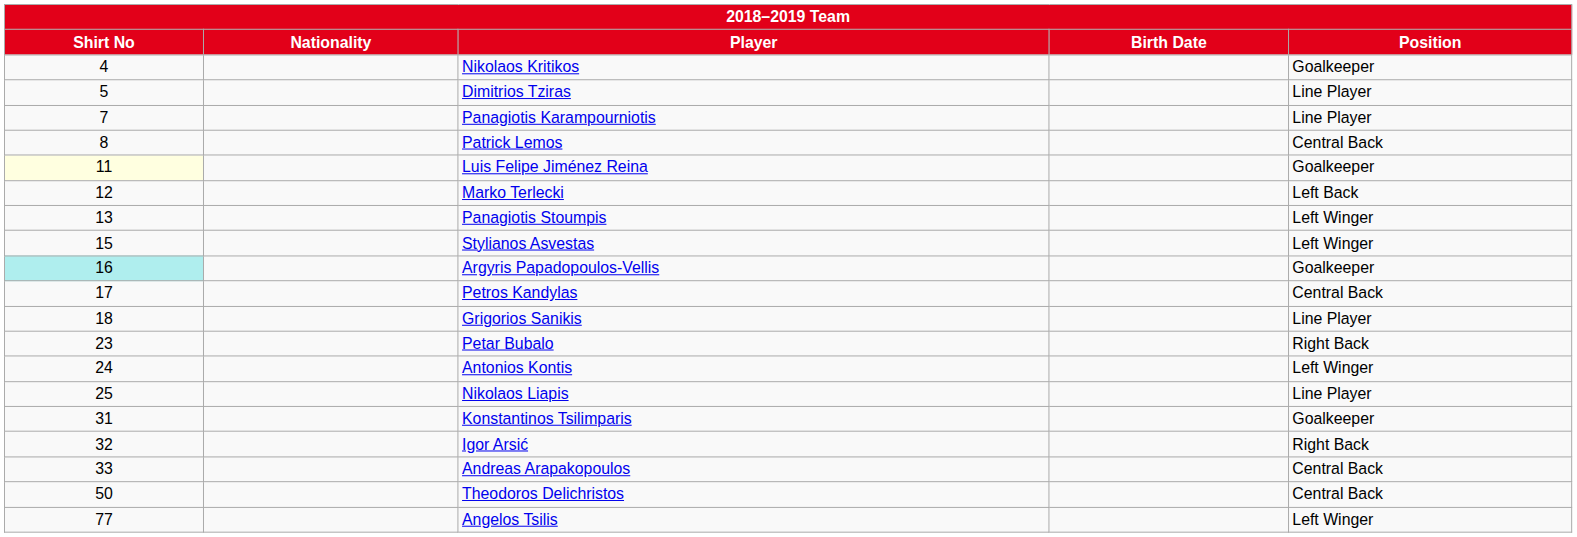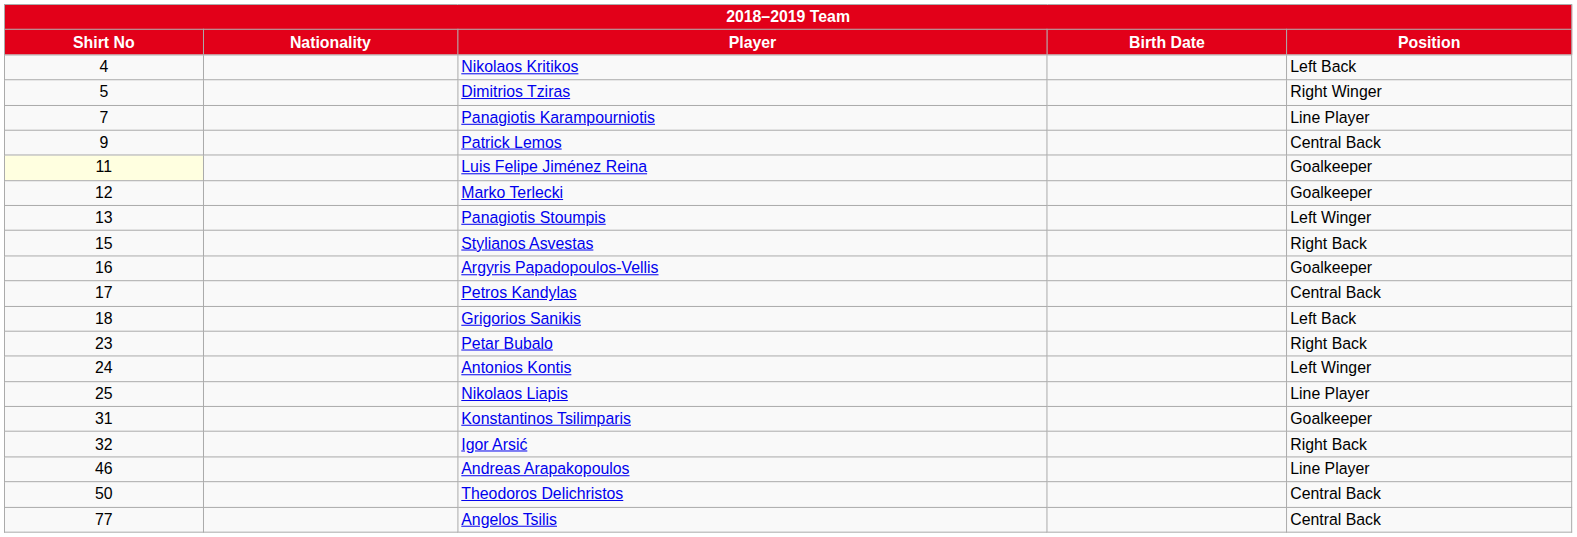(1333, 67) Goalkeeper -> (1323, 67) Left Back
(1332, 92) Line Player -> (1336, 92) Right Winger
(104, 142) 8 -> (104, 142) 9
(1325, 192) Left Back -> (1331, 192) Goalkeeper
(1333, 243) Left Winger -> (1329, 243) Right Back
(104, 268) paleturquoise background -> (104, 268) no background
(1332, 318) Line Player -> (1323, 318) Left Back
(104, 469) 33 -> (104, 469) 46
(1338, 469) Central Back -> (1330, 469) Line Player
(1333, 519) Left Winger -> (1336, 519) Central Back
